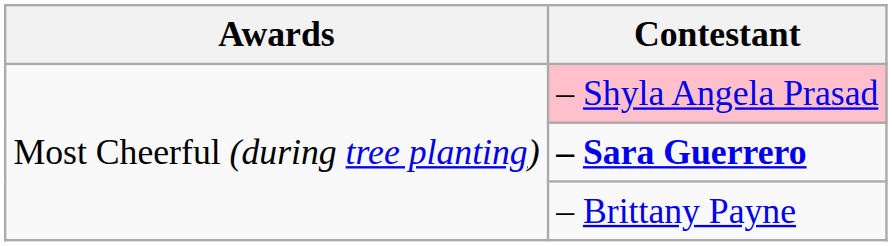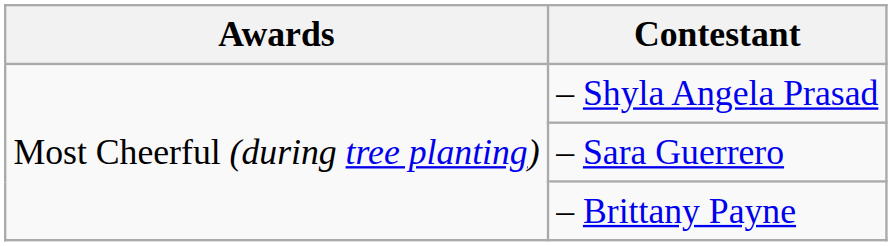(717, 93) pink background -> (717, 93) no background
(681, 151) bold -> (670, 151) normal
